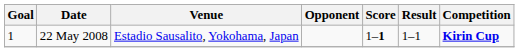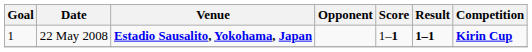(206, 35) normal -> (213, 35) bold
(411, 35) normal -> (425, 35) bold
